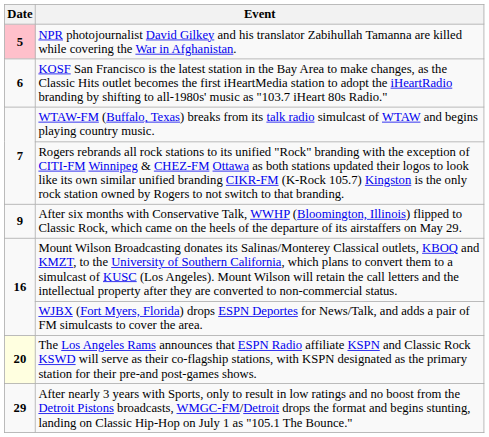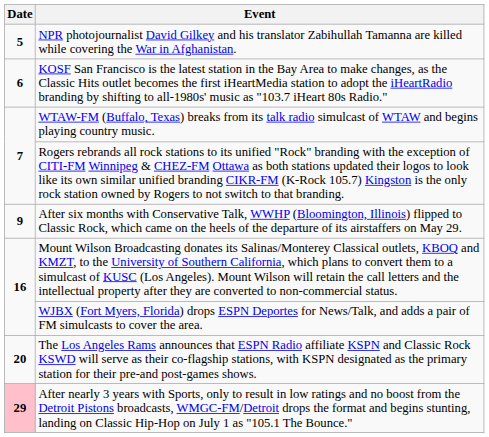(20, 41) pink background -> (20, 41) no background
(20, 359) lightyellow background -> (20, 359) no background
(20, 408) no background -> (20, 408) pink background
